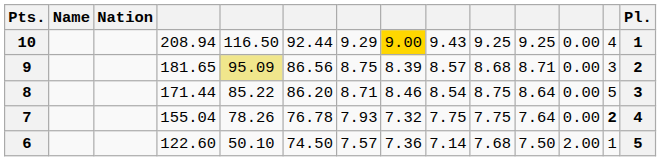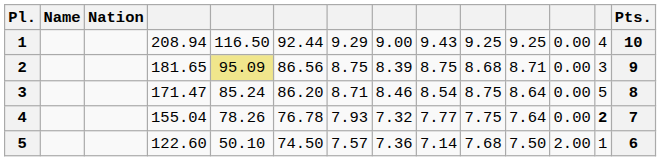columns swapped: (638, 17) <-> (27, 17)
(403, 42) gold background -> (394, 42) no background
(448, 68) 8.57 -> (439, 68) 8.75
(188, 93) 171.44 -> (179, 93) 171.47
(251, 93) 85.22 -> (242, 93) 85.24
(448, 118) 7.75 -> (439, 118) 7.77
